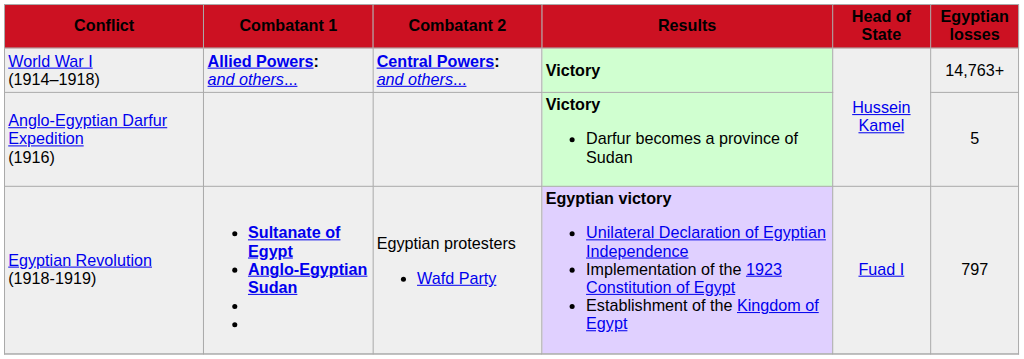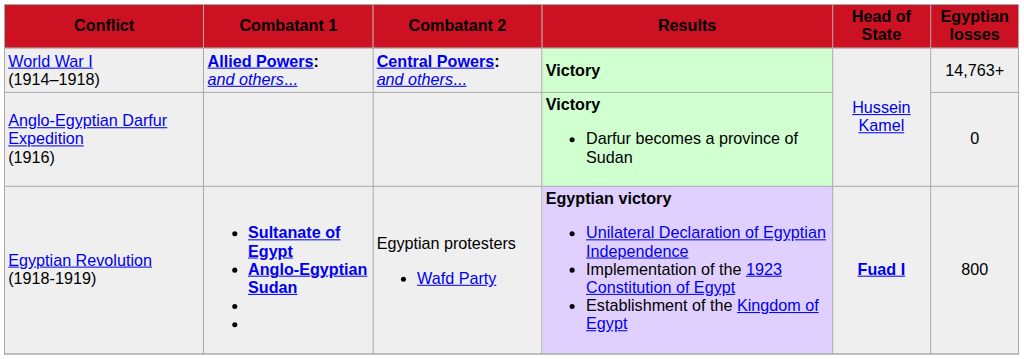(975, 139) 5 -> (975, 139) 0
(881, 269) normal -> (881, 269) bold
(975, 269) 797 -> (975, 269) 800
